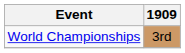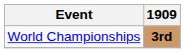(162, 36) normal -> (162, 36) bold
